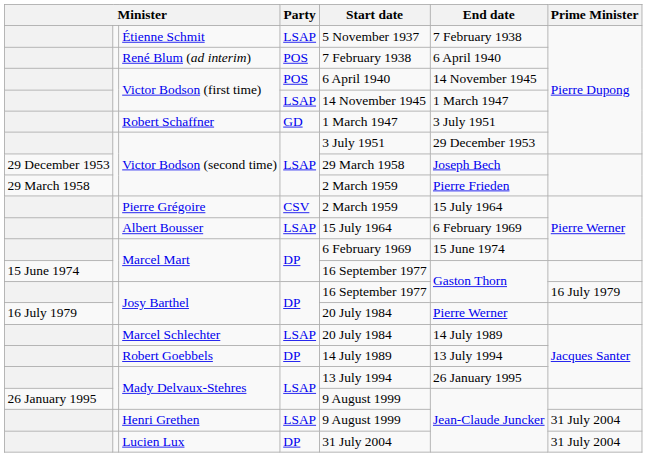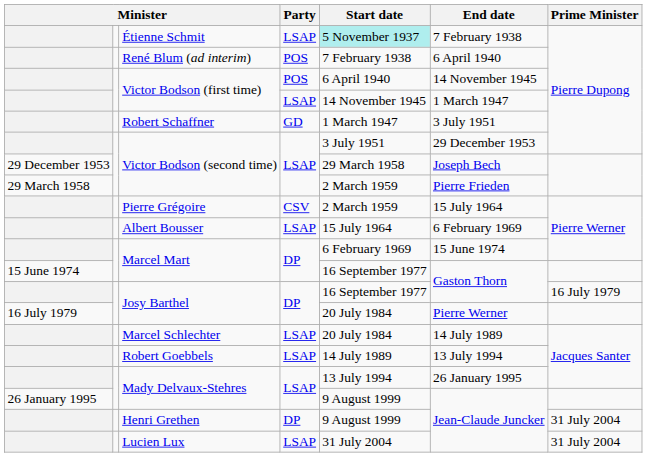(371, 36) no background -> (371, 36) paleturquoise background
(292, 356) DP -> (300, 356) LSAP
(300, 420) LSAP -> (292, 420) DP
(292, 441) DP -> (300, 441) LSAP
